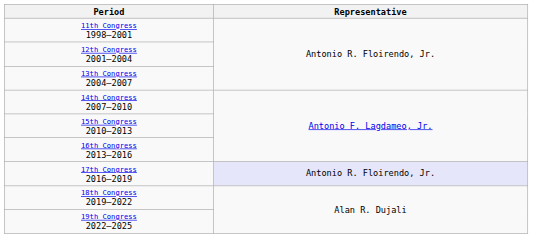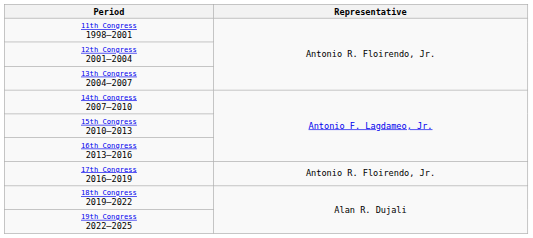(371, 174) lavender background -> (371, 174) no background
